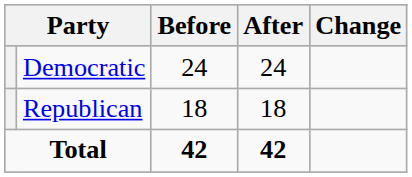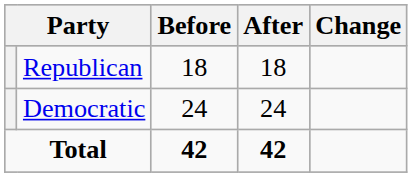rows swapped: (84, 66) <-> (83, 108)
